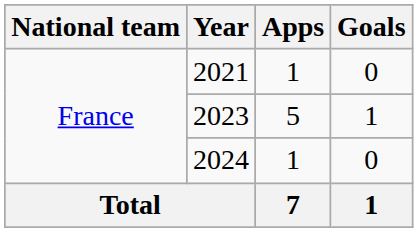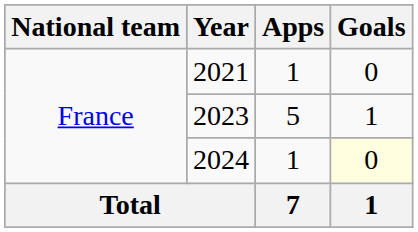(371, 159) no background -> (371, 159) lightyellow background
